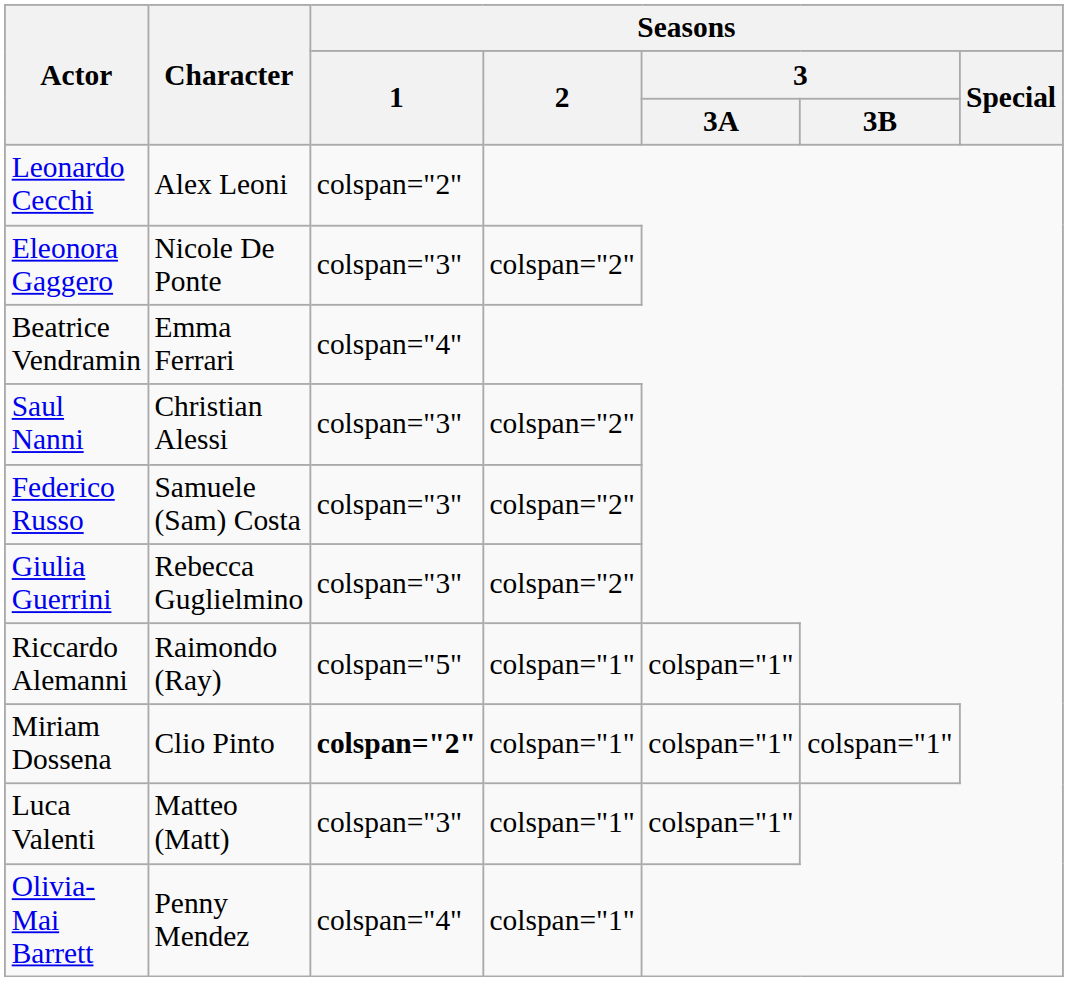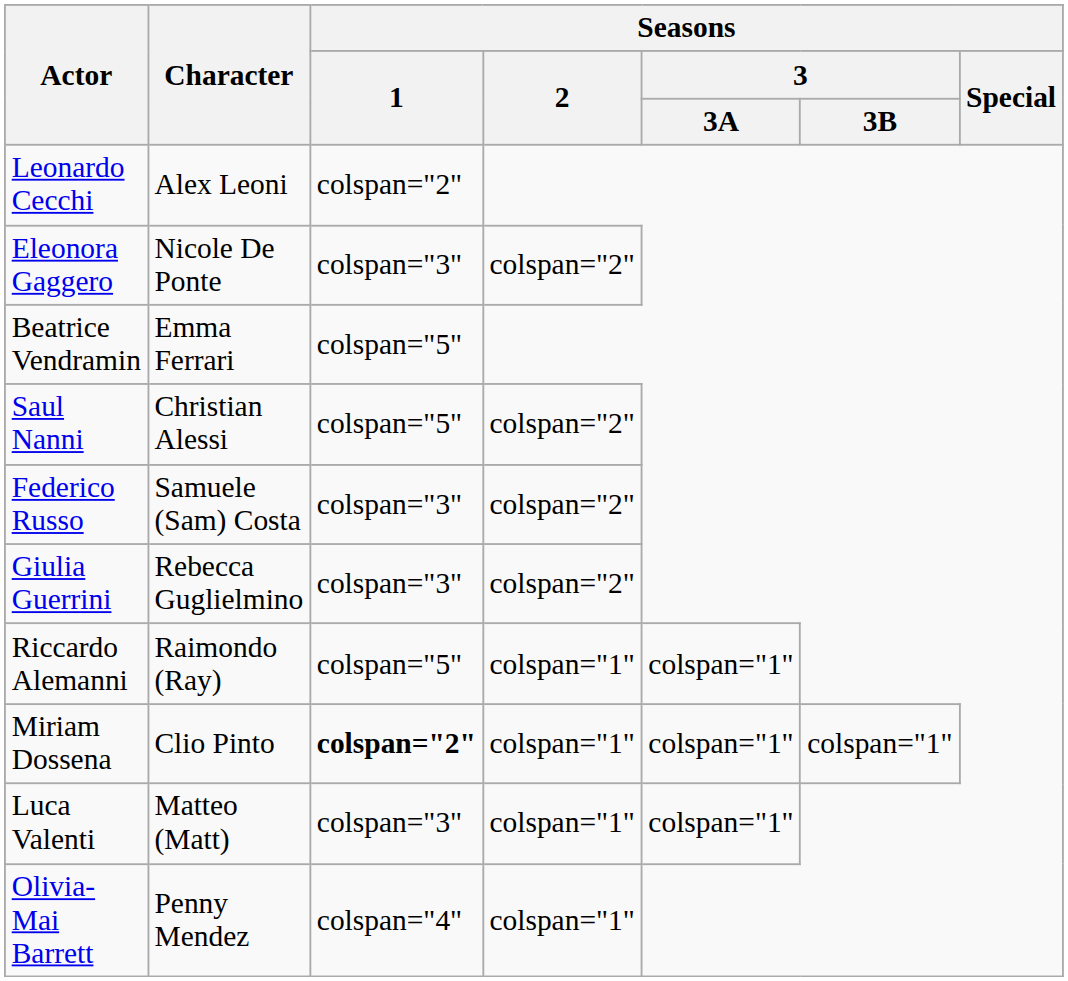(389, 344) colspan="4" -> (389, 344) colspan="5"
(389, 423) colspan="3" -> (389, 423) colspan="5"
